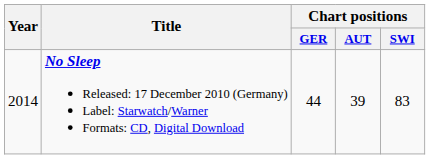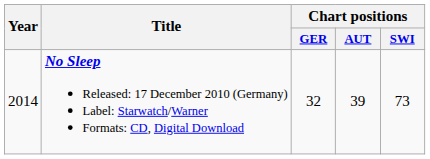(313, 101) 44 -> (313, 101) 32
(402, 101) 83 -> (402, 101) 73
